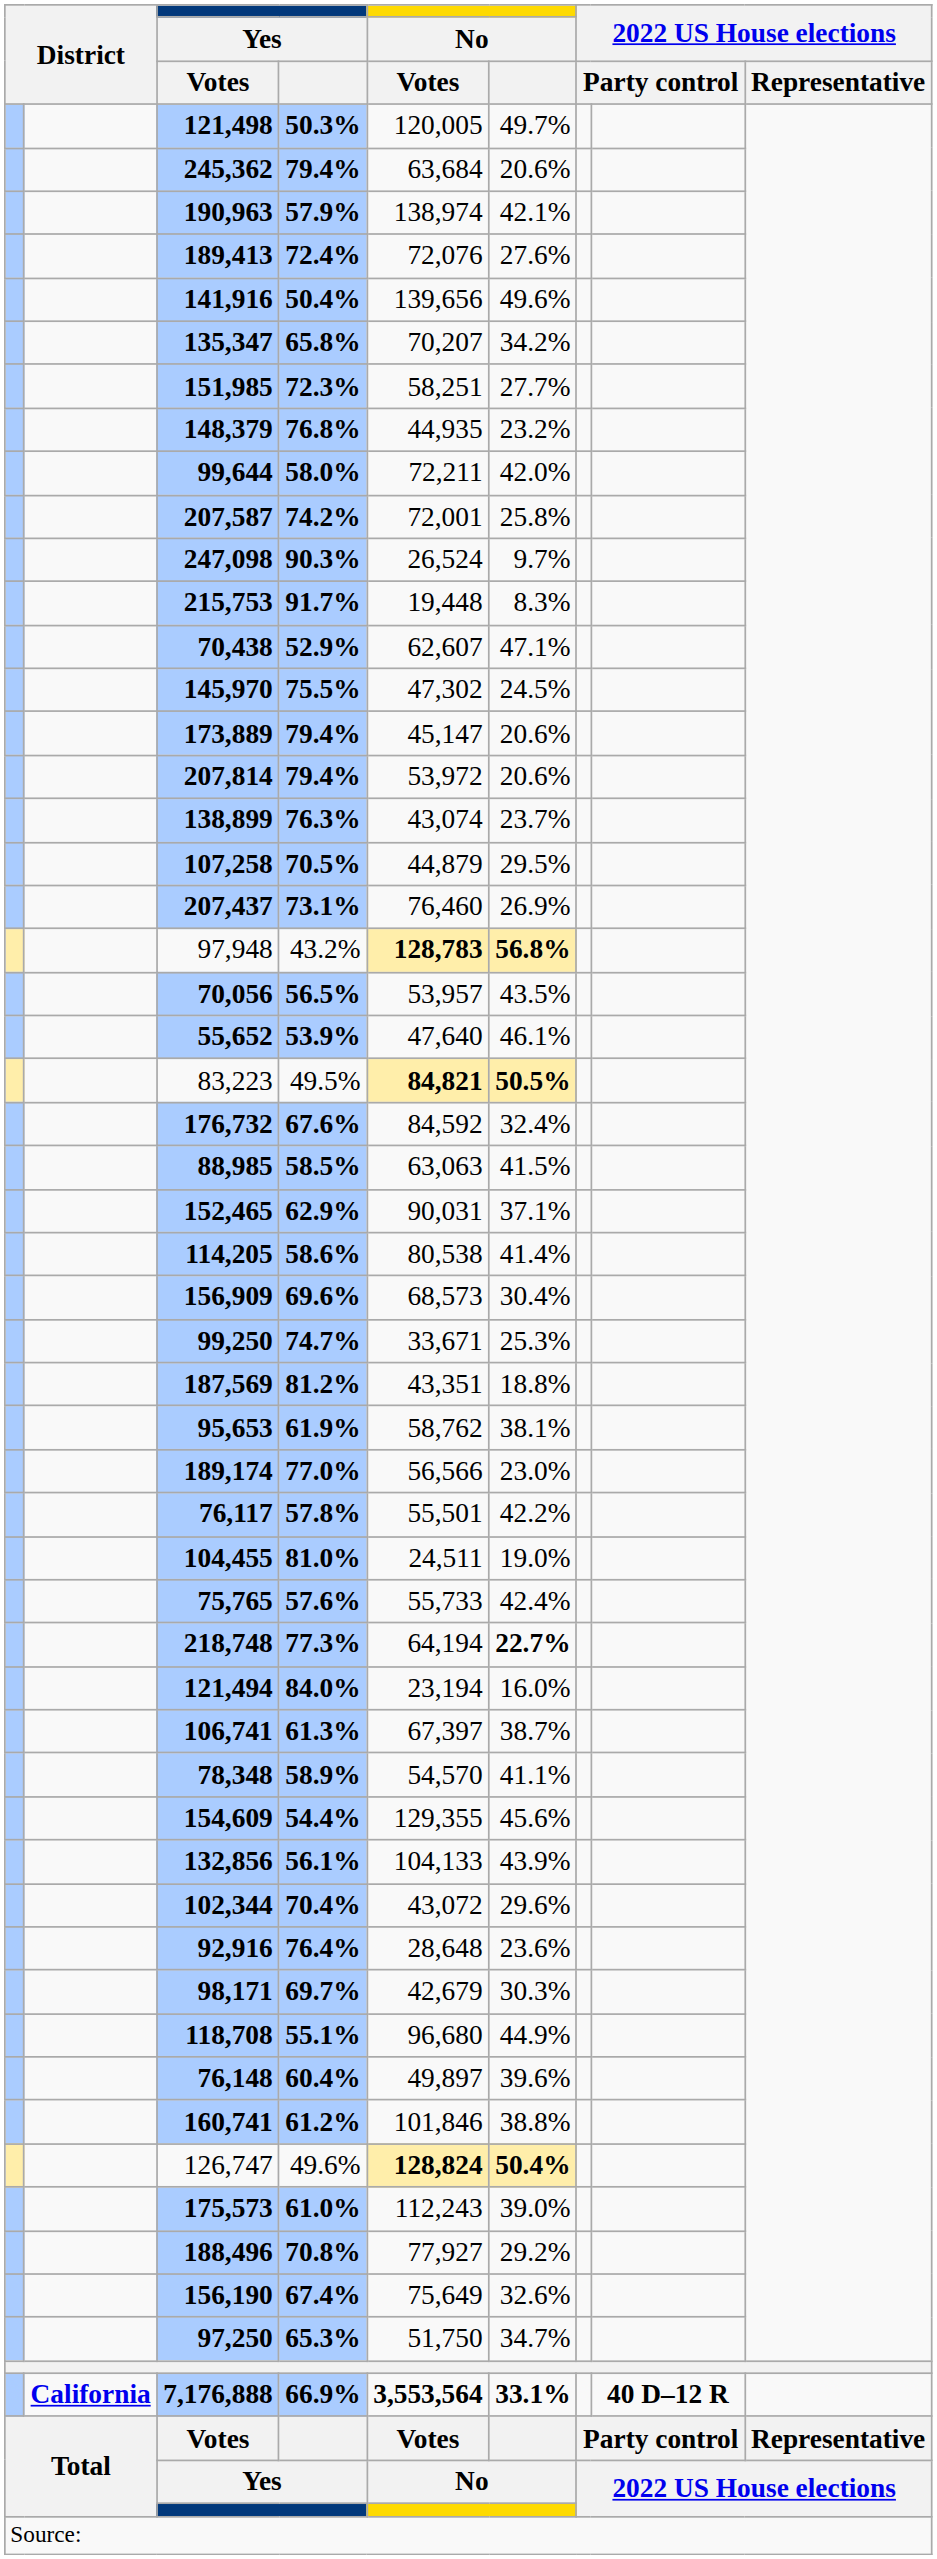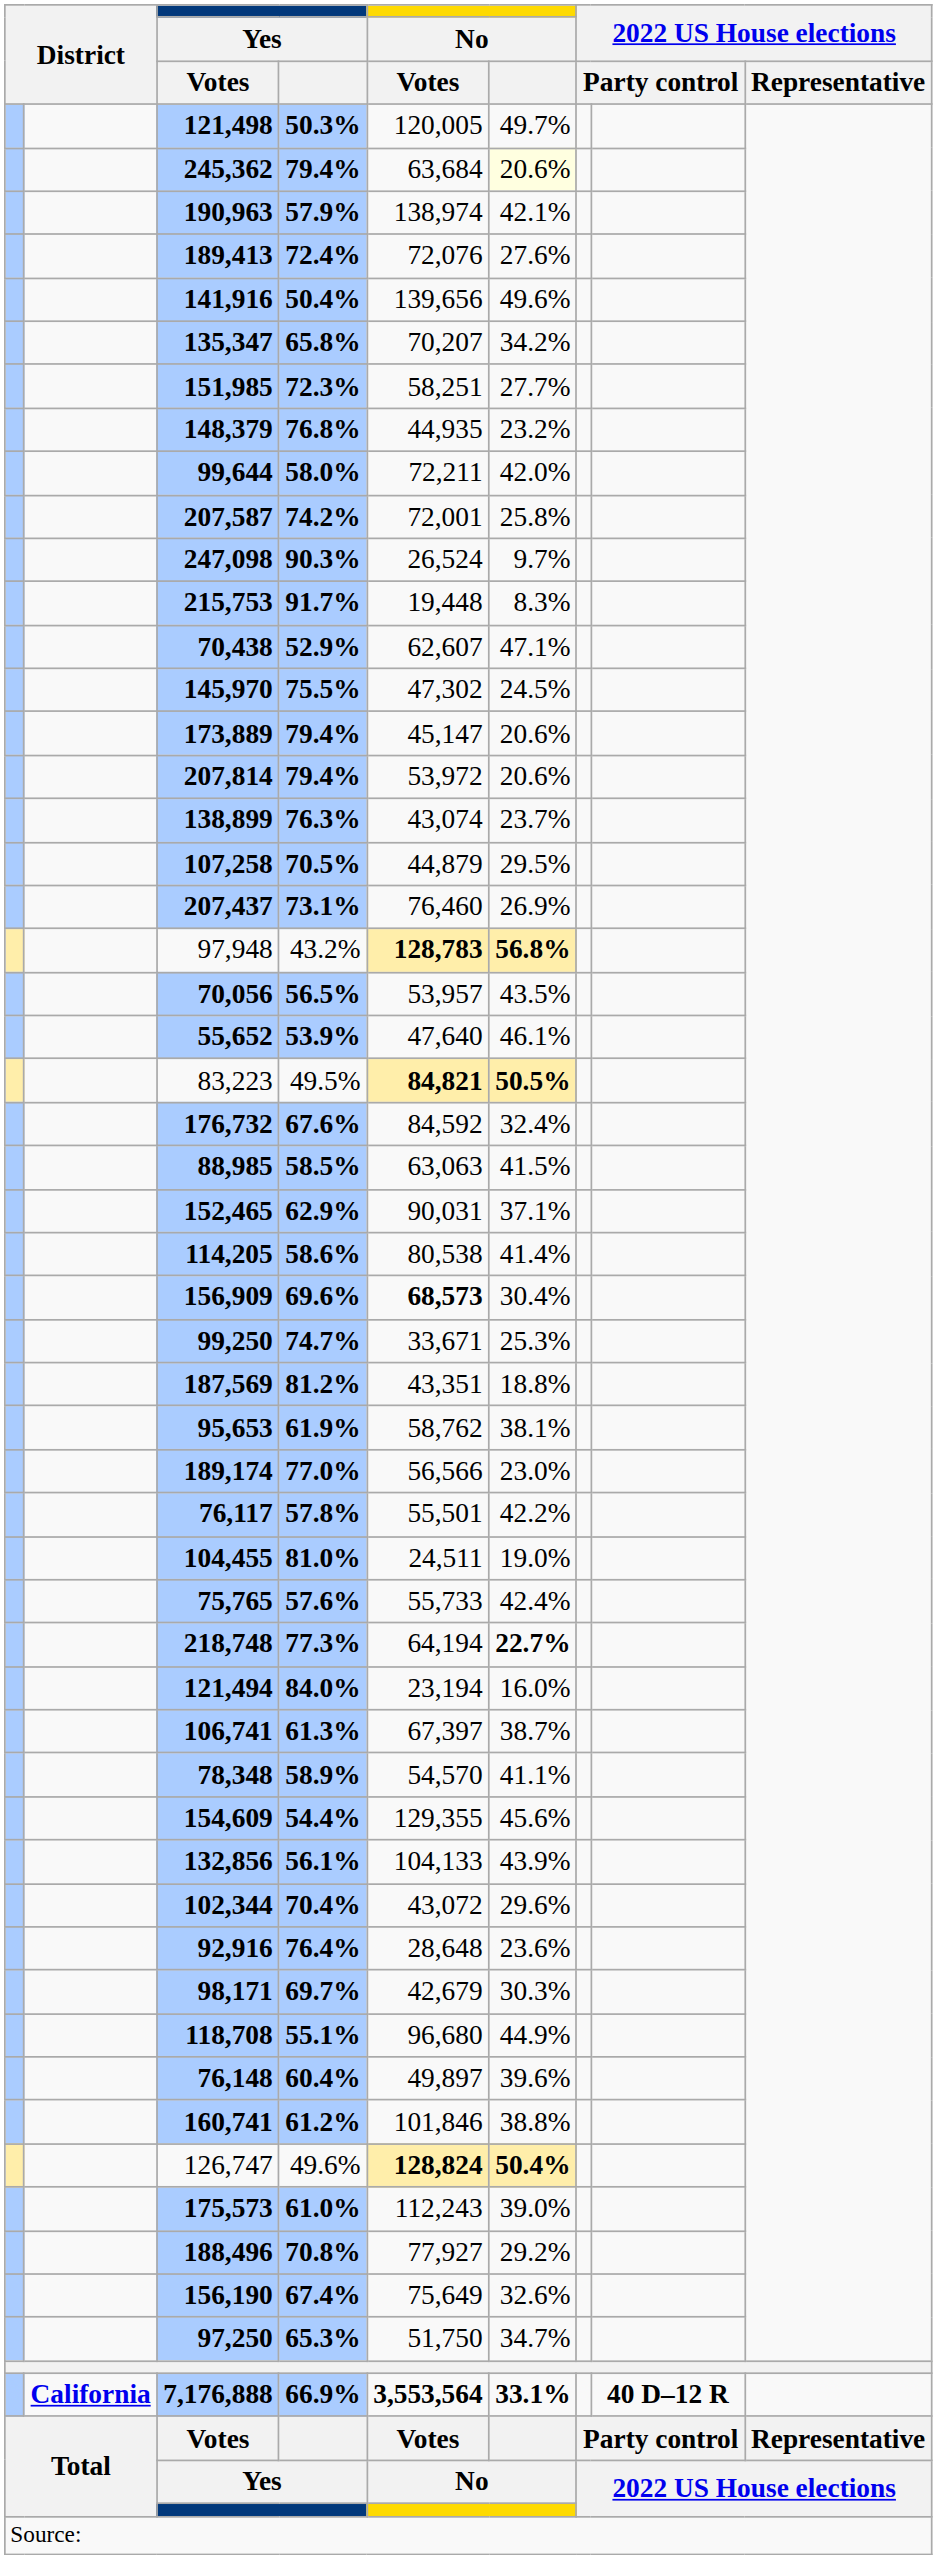(535, 168) no background -> (535, 168) lightyellow background
(445, 1297) normal -> (445, 1297) bold
